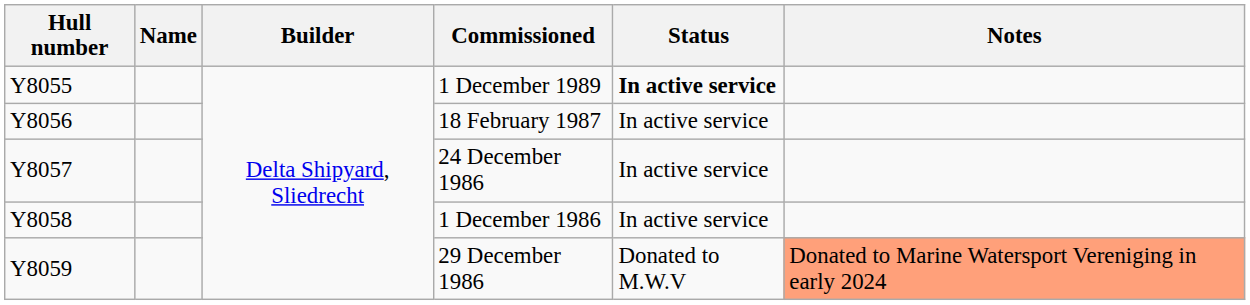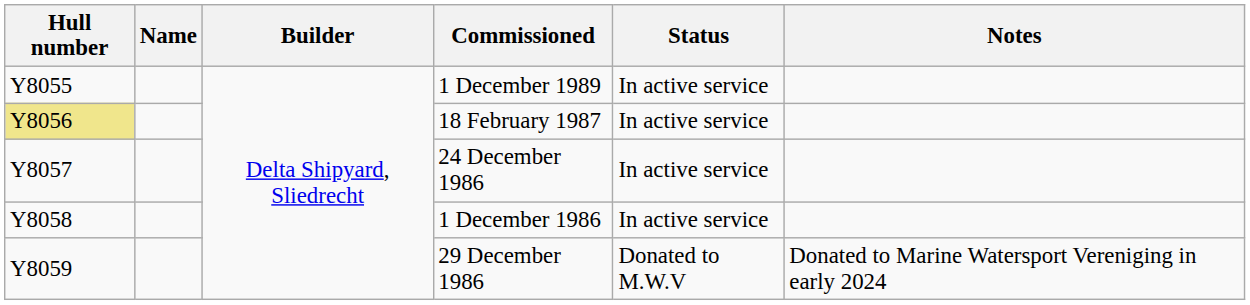(697, 84) bold -> (693, 84) normal
(41, 120) no background -> (41, 120) khaki background
(993, 268) lightsalmon background -> (993, 268) no background
